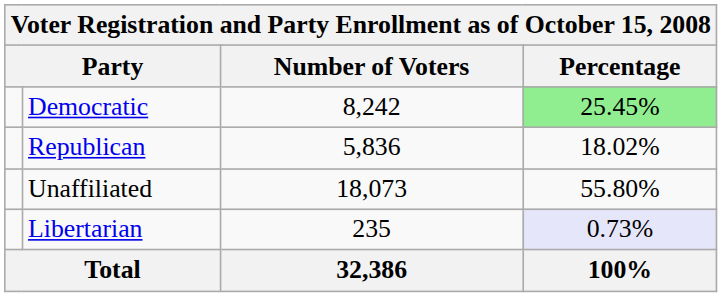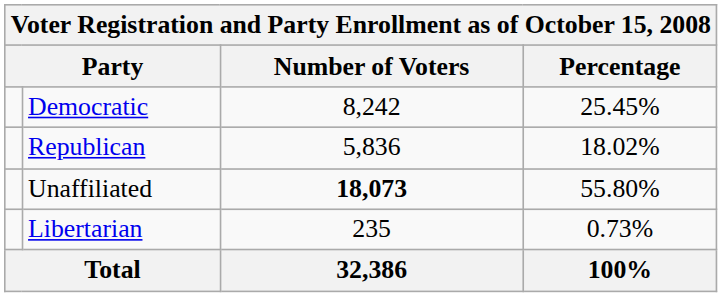(620, 106) lightgreen background -> (620, 106) no background
(372, 188) normal -> (372, 188) bold
(620, 229) lavender background -> (620, 229) no background
